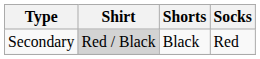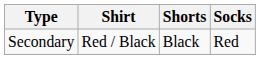(119, 41) lightgrey background -> (119, 41) no background
